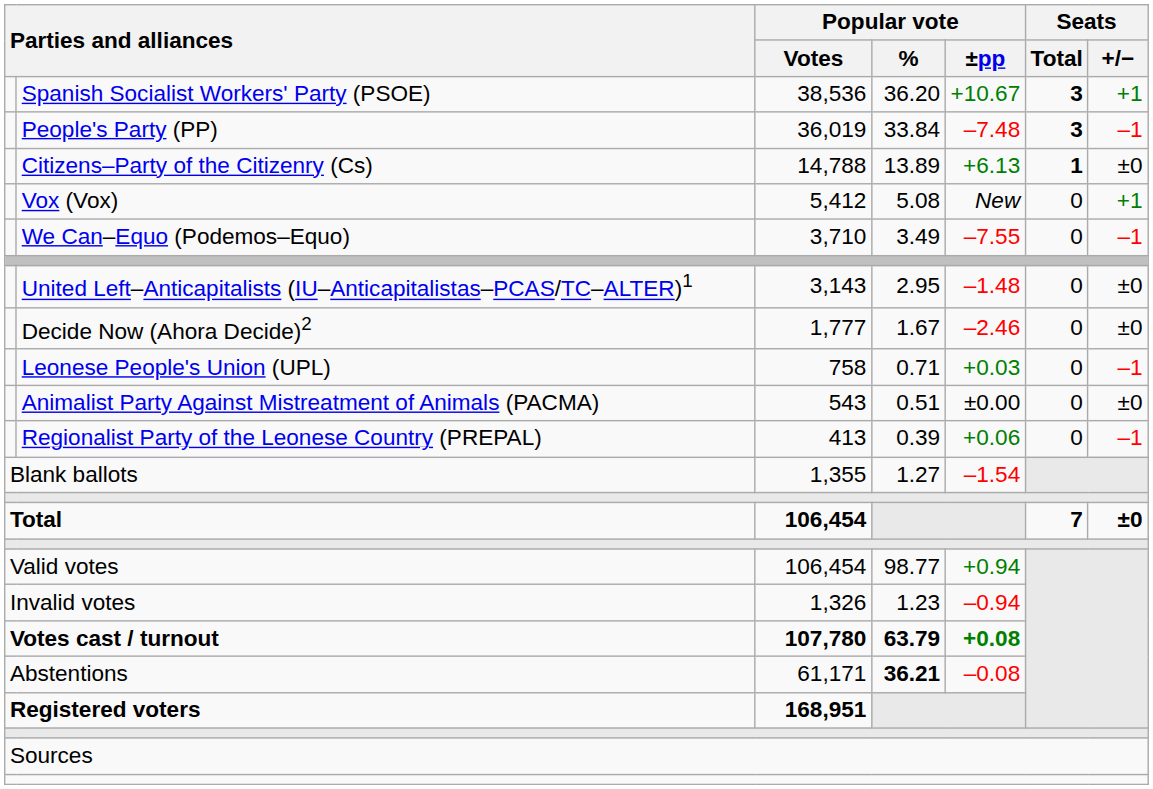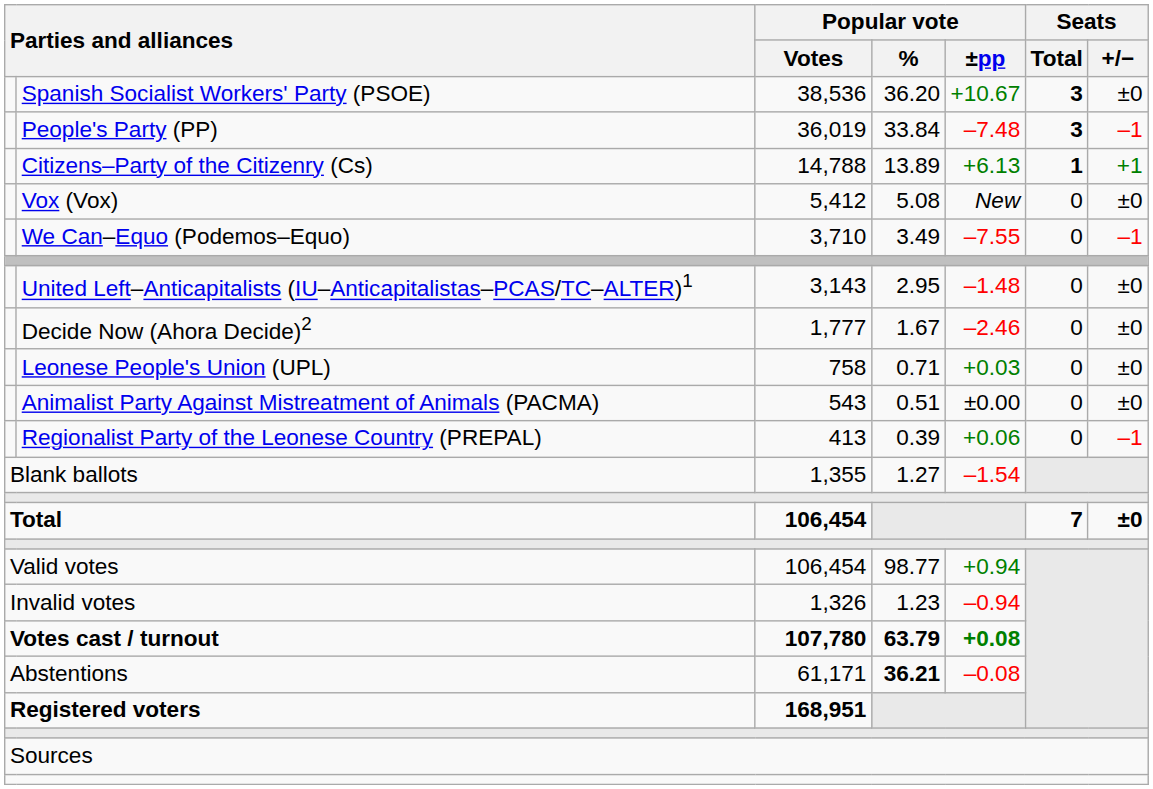(1130, 93) +1 -> (1130, 93) ±0
(1130, 165) ±0 -> (1130, 165) +1
(1130, 201) +1 -> (1130, 201) ±0
(1130, 367) –1 -> (1130, 367) ±0
